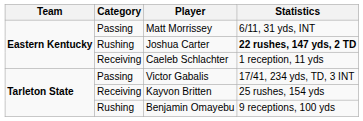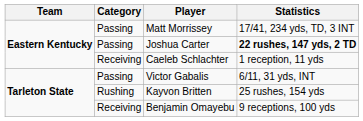(277, 28) 6/11, 31 yds, INT -> (297, 28) 17/41, 234 yds, TD, 3 INT
(116, 44) Rushing -> (115, 44) Passing
(297, 76) 17/41, 234 yds, TD, 3 INT -> (277, 76) 6/11, 31 yds, INT
(119, 92) Receiving -> (116, 92) Rushing
(116, 108) Rushing -> (119, 108) Receiving
